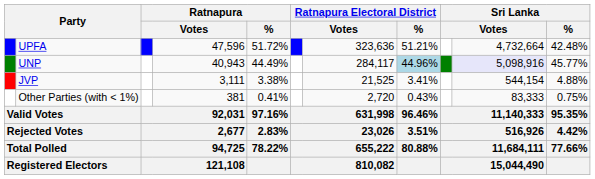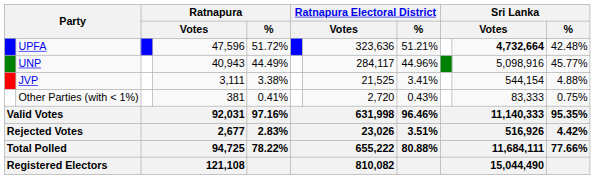(520, 47) normal -> (520, 47) bold
(420, 64) lightblue background -> (420, 64) no background
(520, 64) lavender background -> (520, 64) no background
